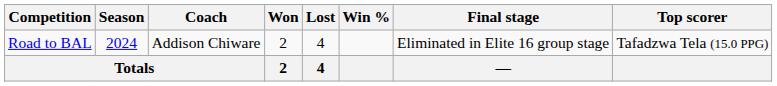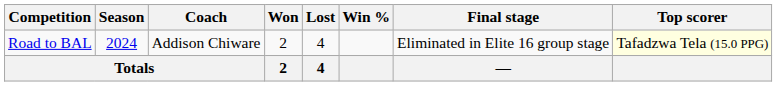(692, 43) no background -> (692, 43) lightyellow background
